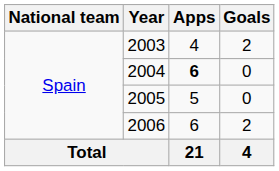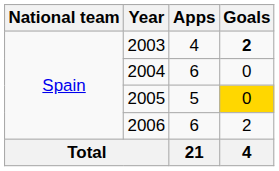(247, 44) normal -> (247, 44) bold
(194, 71) bold -> (194, 71) normal
(247, 98) no background -> (247, 98) gold background
